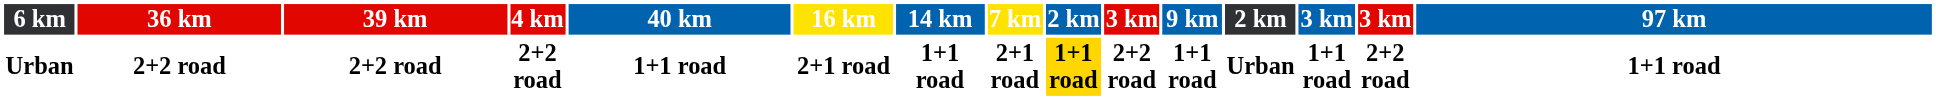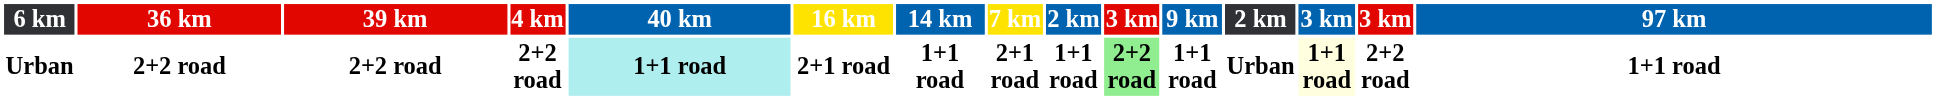(680, 66) no background -> (680, 66) paleturquoise background
(1073, 66) gold background -> (1073, 66) no background
(1132, 66) no background -> (1132, 66) lightgreen background
(1327, 66) no background -> (1327, 66) lightyellow background
